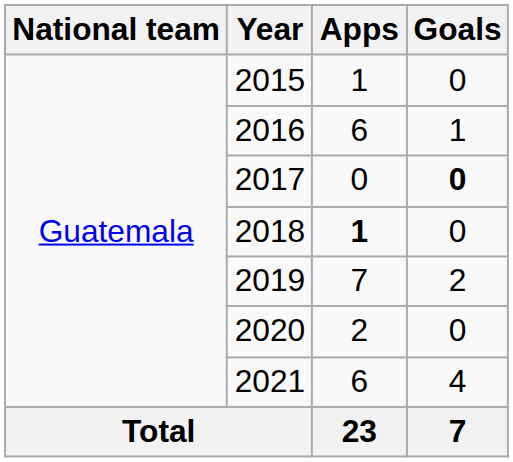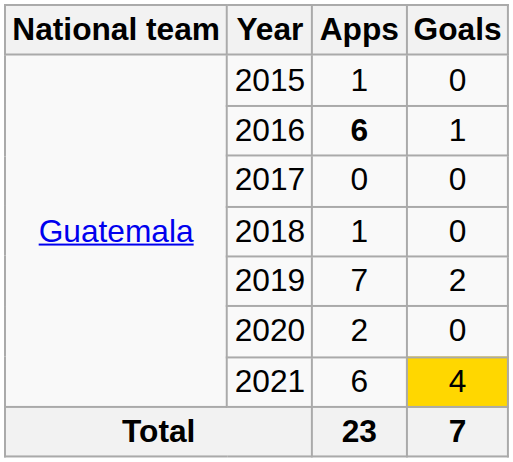(359, 130) normal -> (359, 130) bold
(458, 180) bold -> (458, 180) normal
(359, 230) bold -> (359, 230) normal
(458, 381) no background -> (458, 381) gold background
